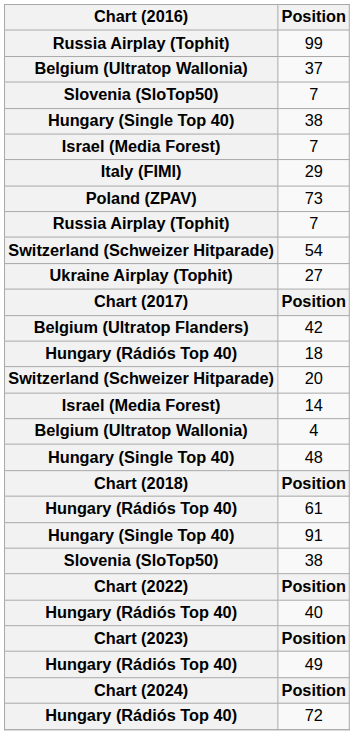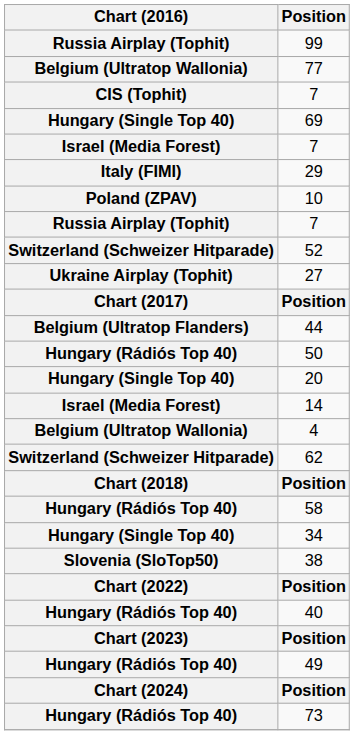(314, 69) 37 -> (314, 69) 77
(141, 95) Slovenia (SloTop50) -> (141, 95) CIS (Tophit)
(314, 120) 38 -> (314, 120) 69
(314, 198) 73 -> (314, 198) 10
(314, 250) 54 -> (314, 250) 52
(314, 328) 42 -> (314, 328) 44
(314, 353) 18 -> (314, 353) 50
(141, 379) Switzerland (Schweizer Hitparade) -> (141, 379) Hungary (Single Top 40)
(141, 457) Hungary (Single Top 40) -> (141, 457) Switzerland (Schweizer Hitparade)
(314, 457) 48 -> (314, 457) 62
(314, 509) 61 -> (314, 509) 58
(314, 535) 91 -> (314, 535) 34
(314, 716) 72 -> (314, 716) 73
